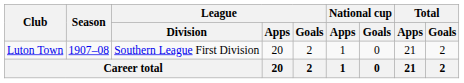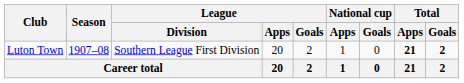(410, 50) normal -> (410, 50) bold
(442, 50) normal -> (442, 50) bold
